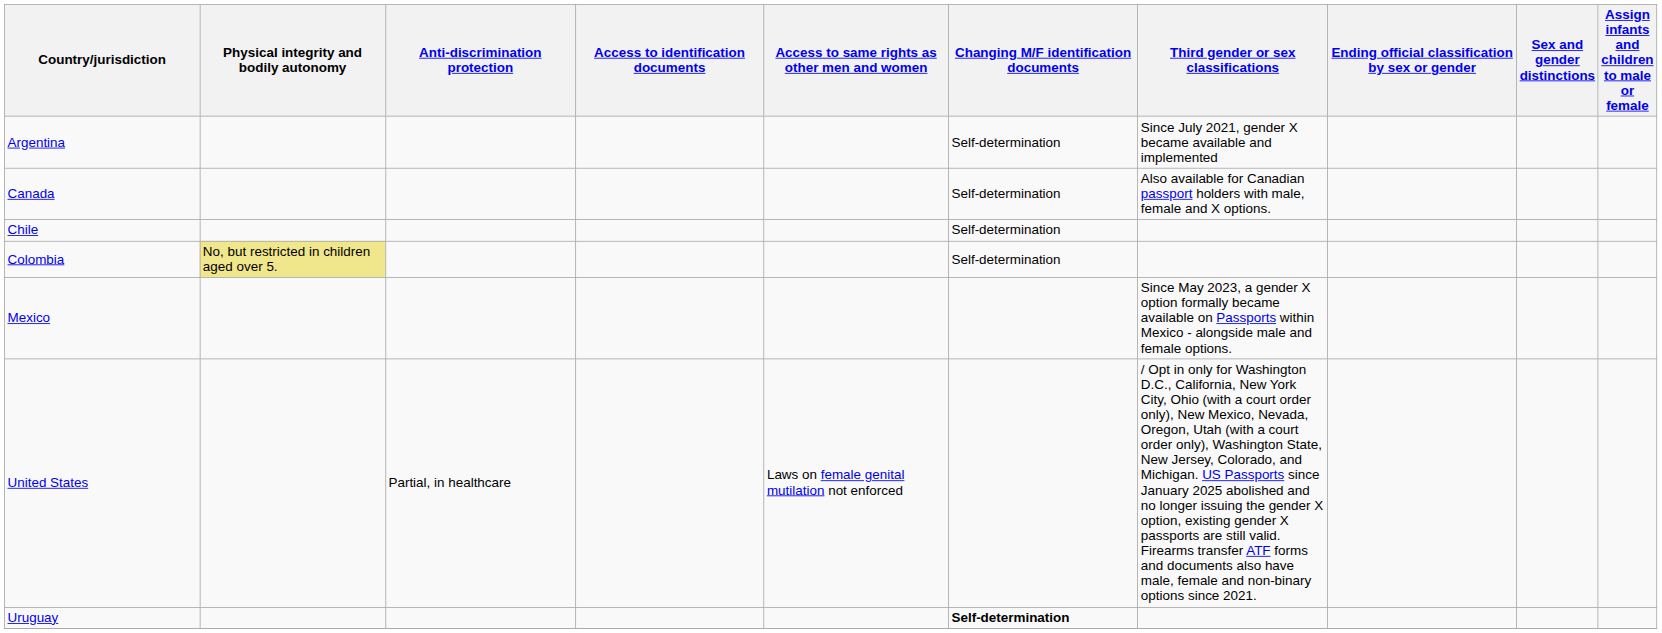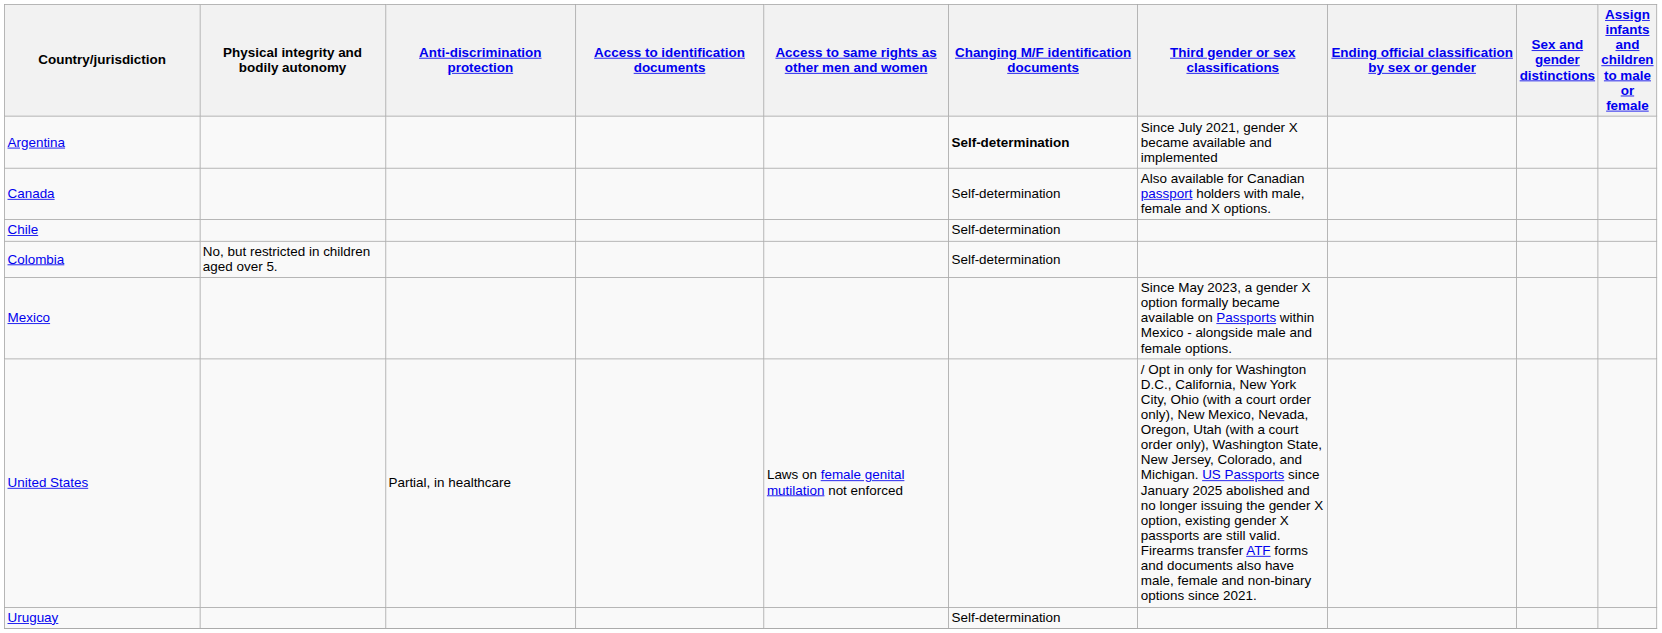(1006, 142) normal -> (1010, 142) bold
(287, 259) khaki background -> (287, 259) no background
(1010, 617) bold -> (1006, 617) normal
